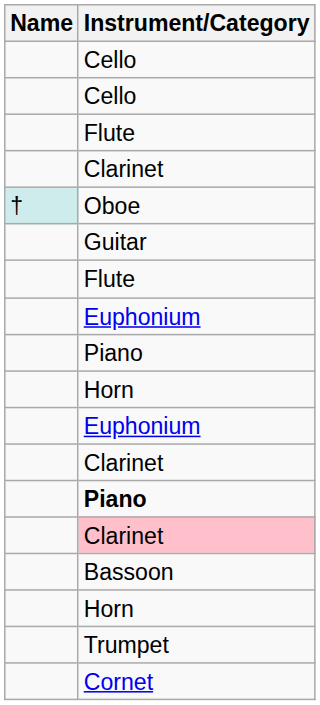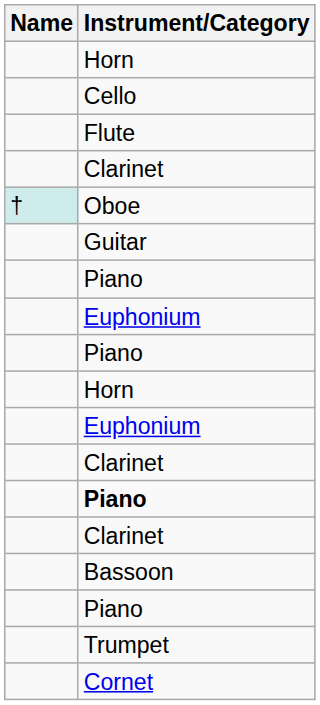(110, 60) Cello -> (109, 60) Horn
(109, 279) Flute -> (113, 279) Piano
(124, 535) pink background -> (124, 535) no background
(109, 608) Horn -> (113, 608) Piano
